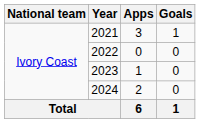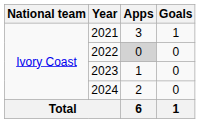(139, 52) no background -> (139, 52) lightgrey background
